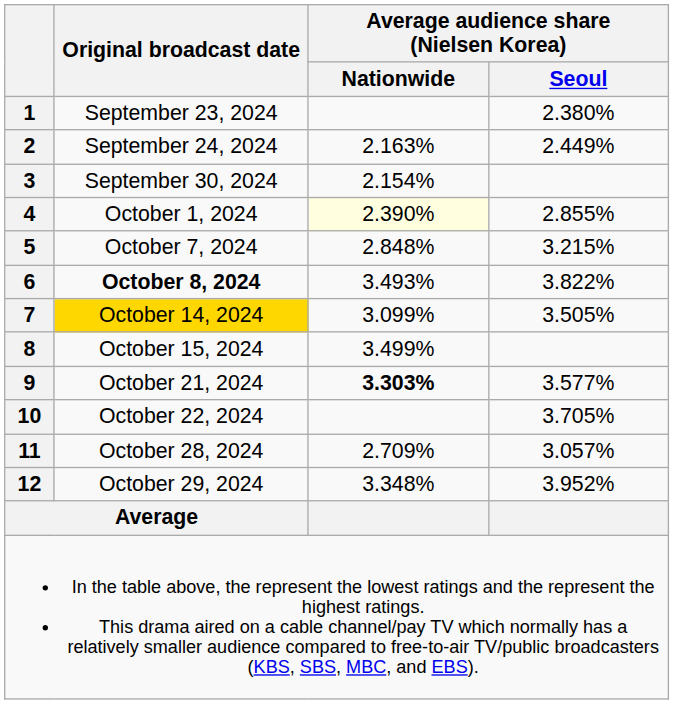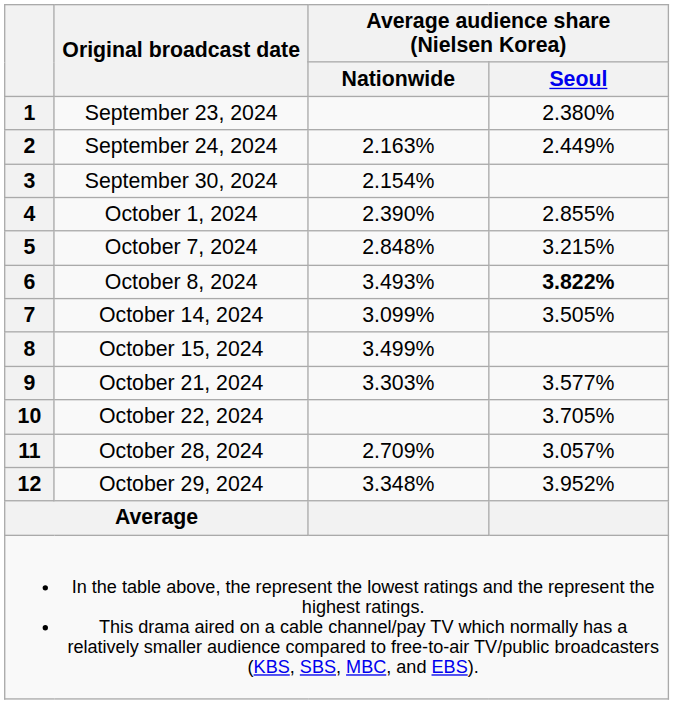(398, 214) lightyellow background -> (398, 214) no background
(181, 281) bold -> (181, 281) normal
(578, 281) normal -> (578, 281) bold
(181, 315) gold background -> (181, 315) no background
(398, 382) bold -> (398, 382) normal
